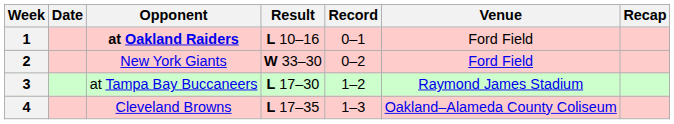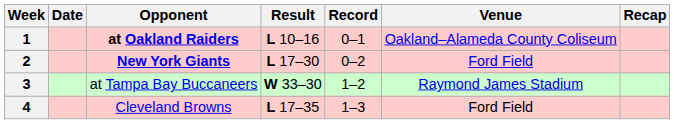(501, 38) Ford Field -> (501, 38) Oakland–Alameda County Coliseum
(174, 61) normal -> (174, 61) bold
(293, 61) W 33–30 -> (293, 61) L 17–30
(293, 84) L 17–30 -> (293, 84) W 33–30
(501, 107) Oakland–Alameda County Coliseum -> (501, 107) Ford Field
